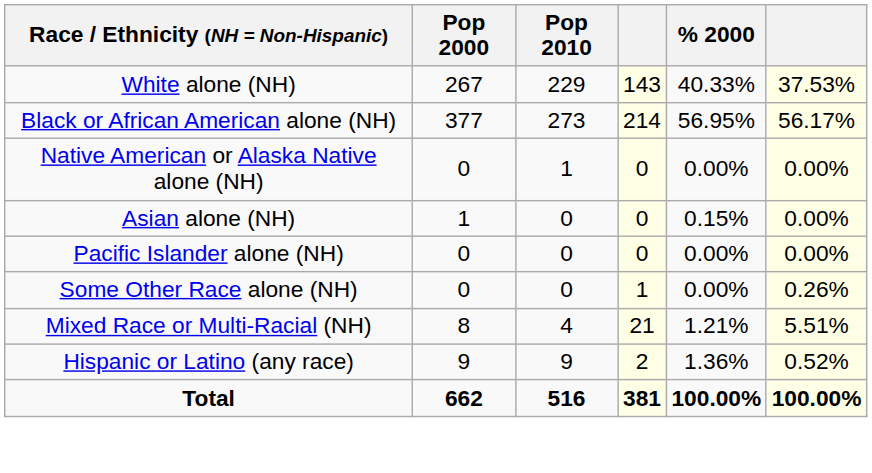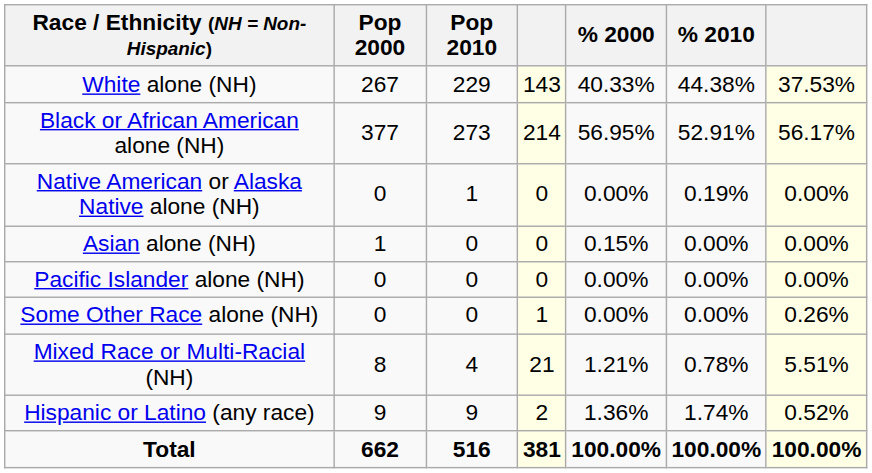+ column: (716, 35)
